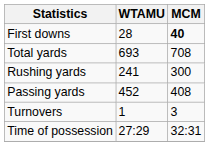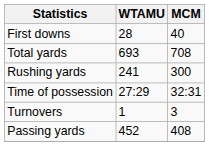(177, 33) bold -> (177, 33) normal
rows swapped: (46, 92) <-> (60, 131)
